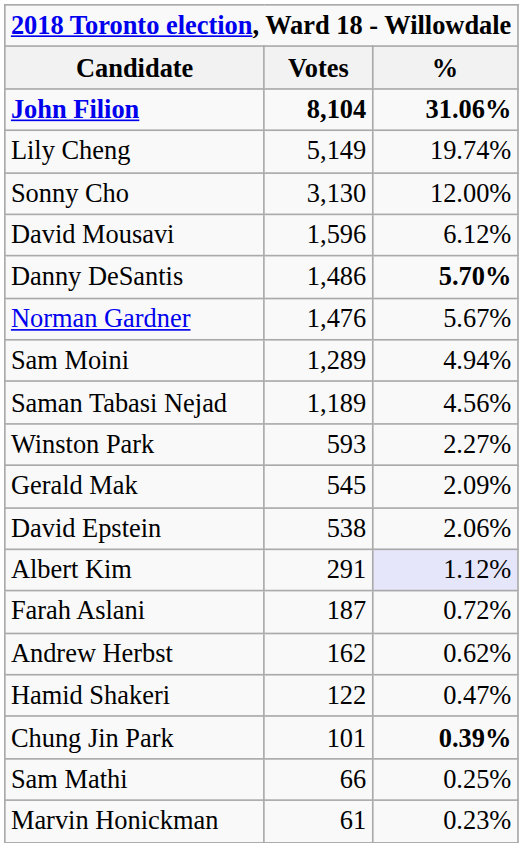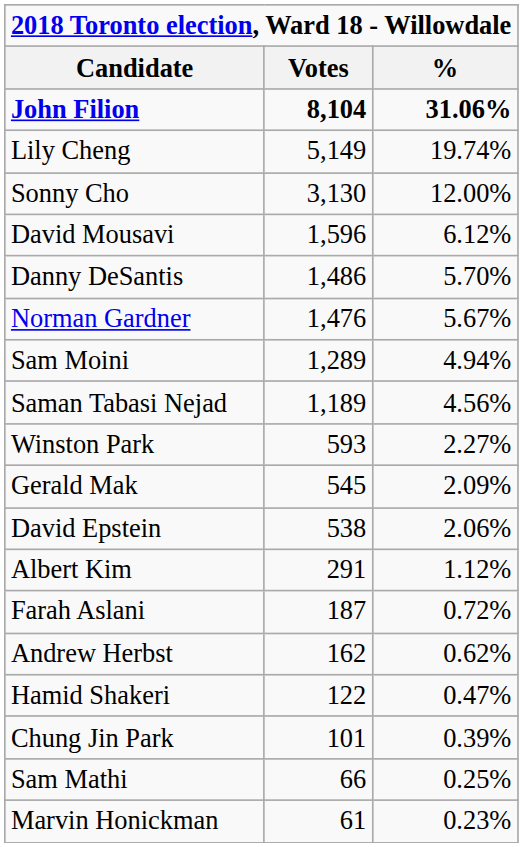(475, 276) bold -> (477, 276) normal
(477, 569) lavender background -> (477, 569) no background
(475, 737) bold -> (477, 737) normal
